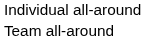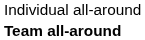(59, 31) normal -> (63, 31) bold
